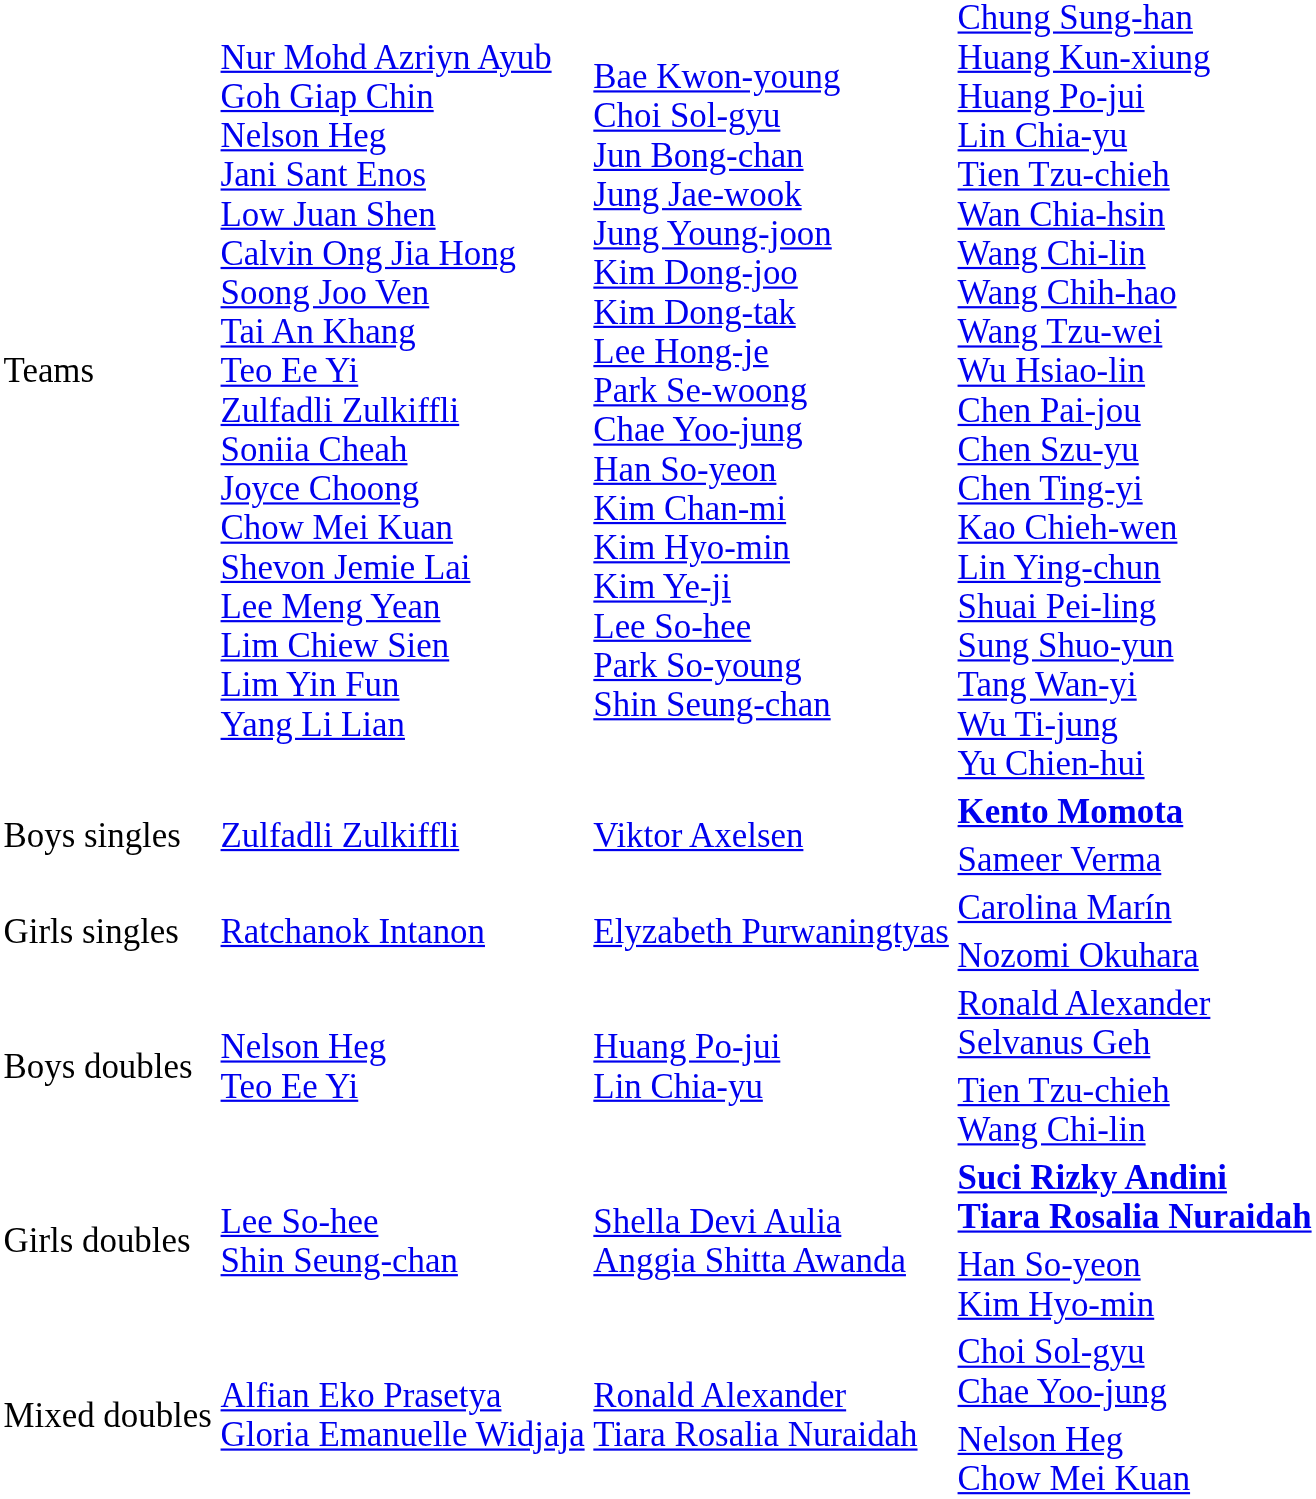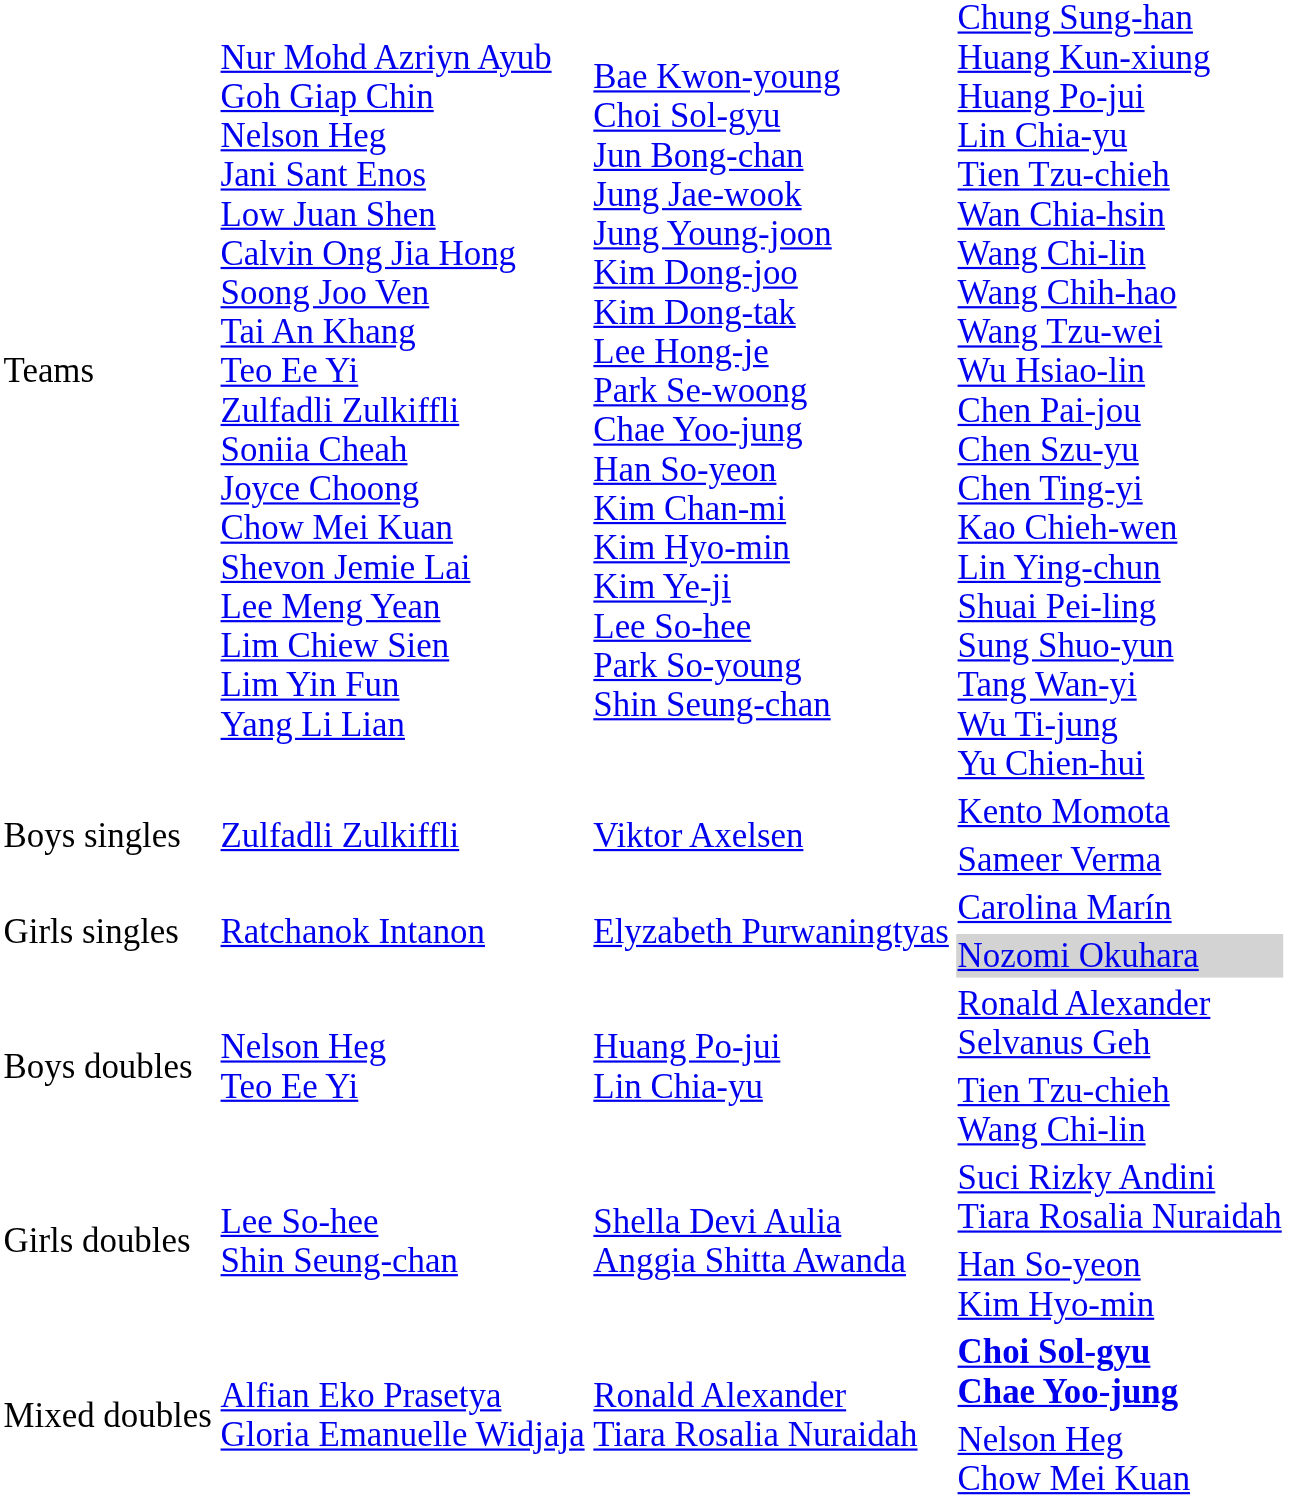(1070, 811) bold -> (1064, 811) normal
(1078, 955) no background -> (1078, 955) lightgrey background
(1135, 1197) bold -> (1120, 1197) normal
(1062, 1371) normal -> (1068, 1371) bold
